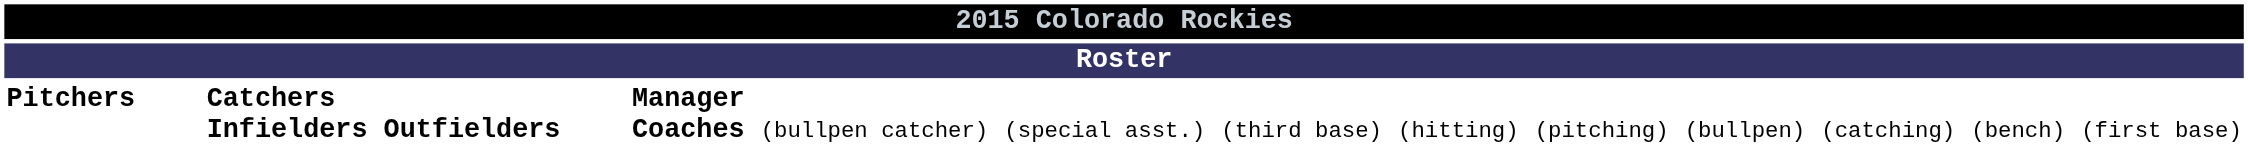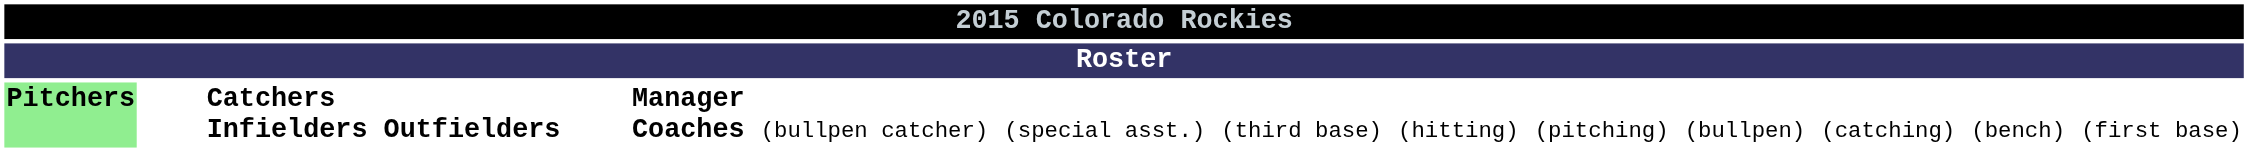(71, 100) no background -> (71, 100) lightgreen background
